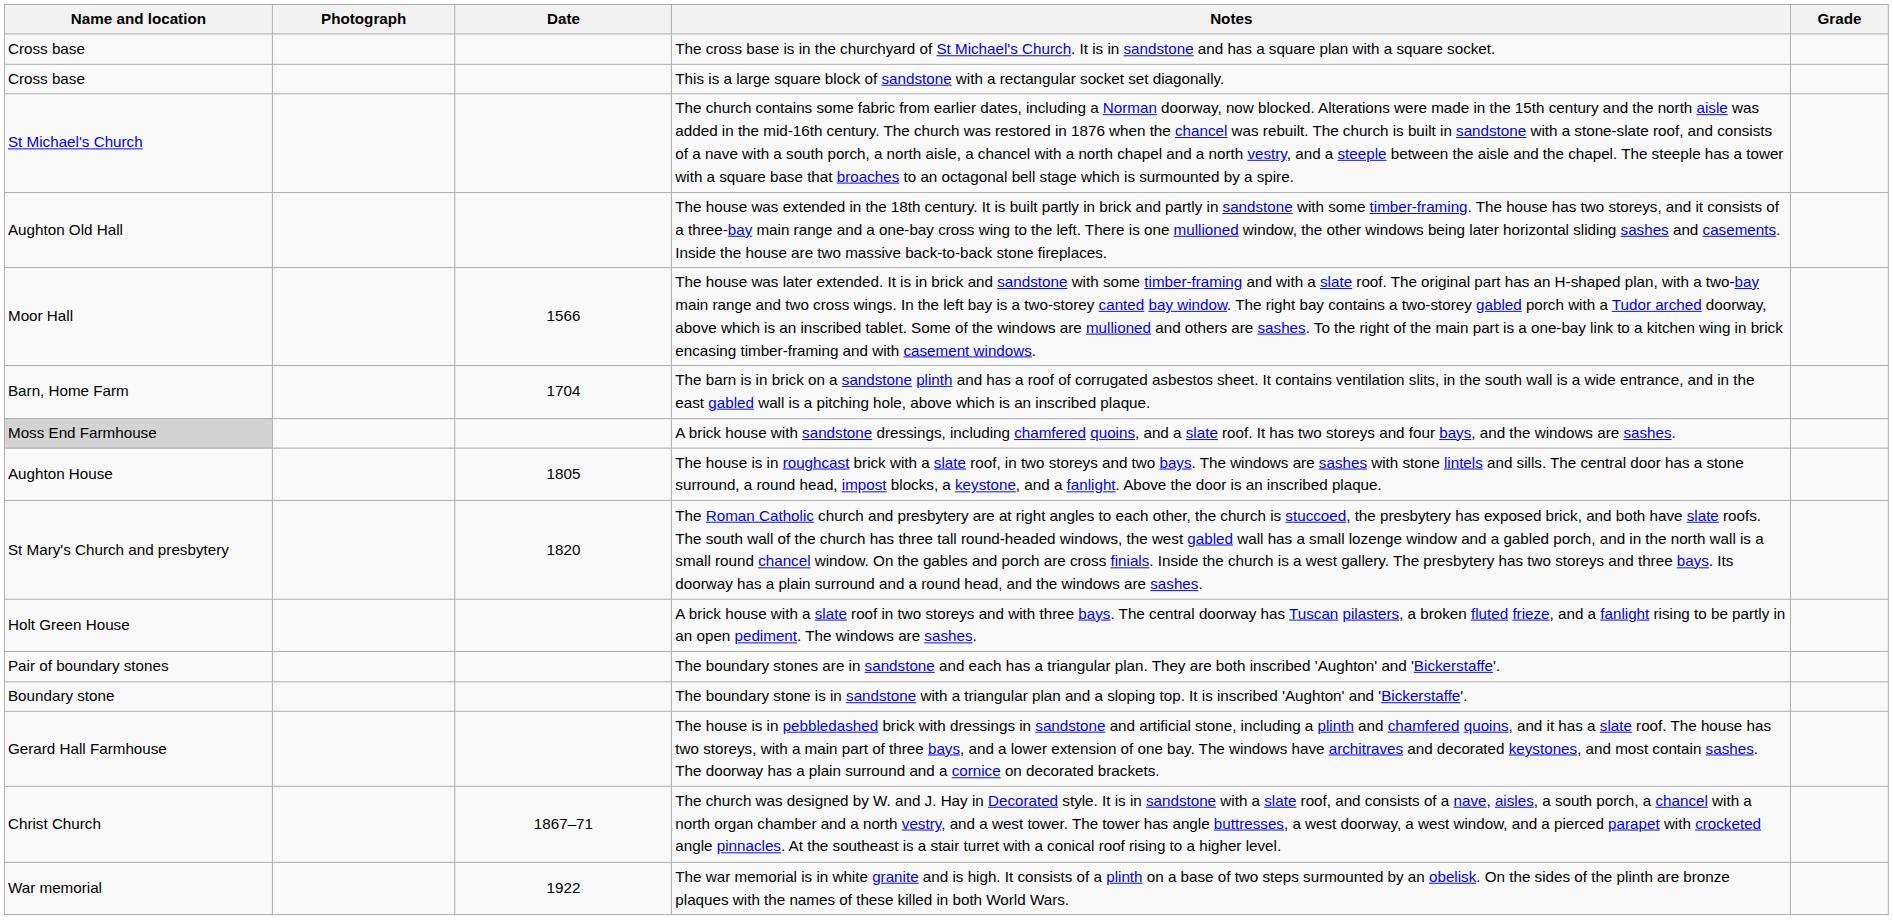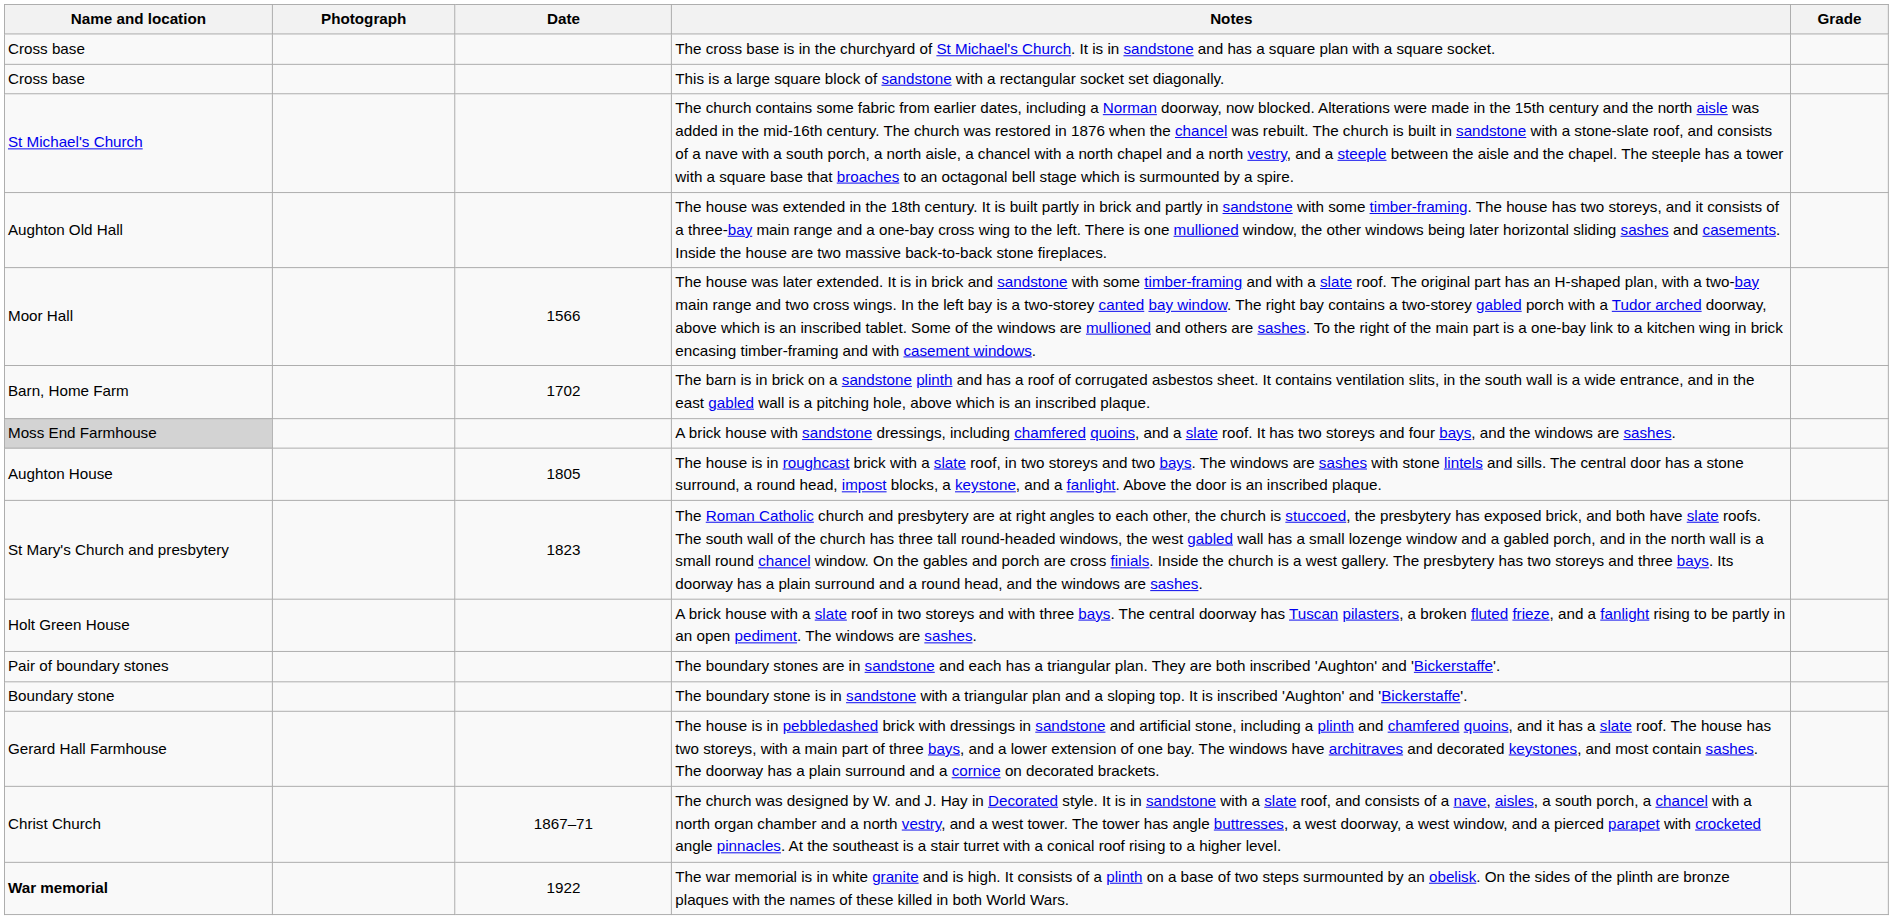(563, 392) 1704 -> (563, 392) 1702
(563, 549) 1820 -> (563, 549) 1823
(55, 888) normal -> (58, 888) bold
